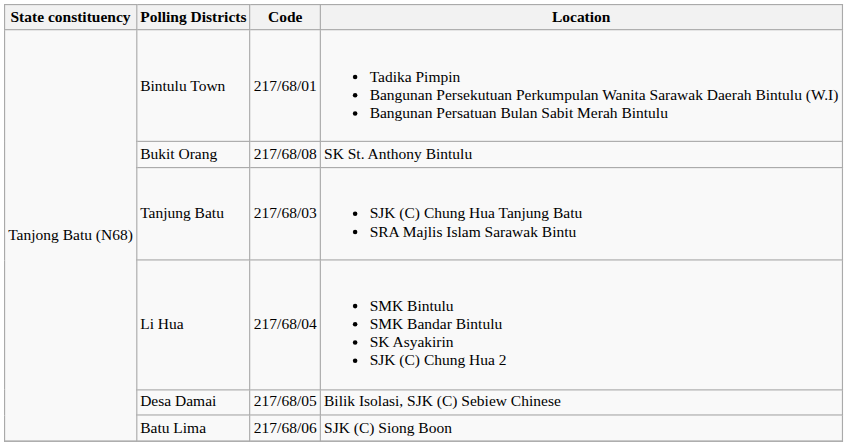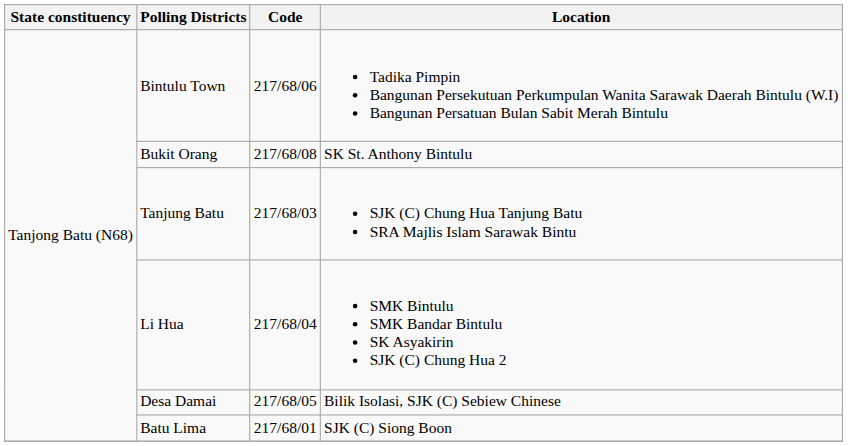(285, 85) 217/68/01 -> (285, 85) 217/68/06
(285, 427) 217/68/06 -> (285, 427) 217/68/01
